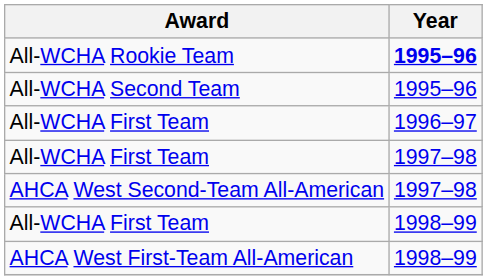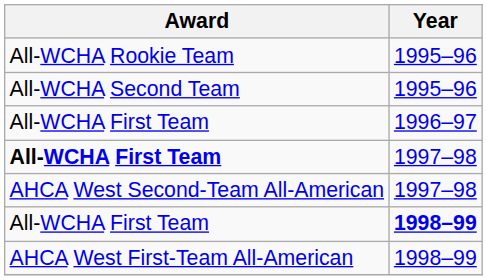(435, 55) bold -> (435, 55) normal
(109, 156) normal -> (115, 156) bold
(435, 223) normal -> (435, 223) bold
